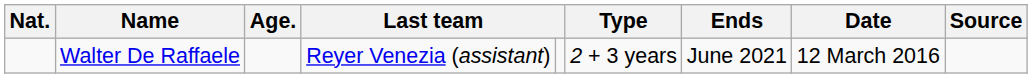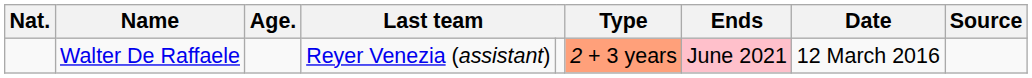(624, 55) no background -> (624, 55) lightsalmon background
(737, 55) no background -> (737, 55) pink background
